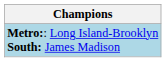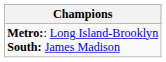(83, 40) lightblue background -> (83, 40) no background
